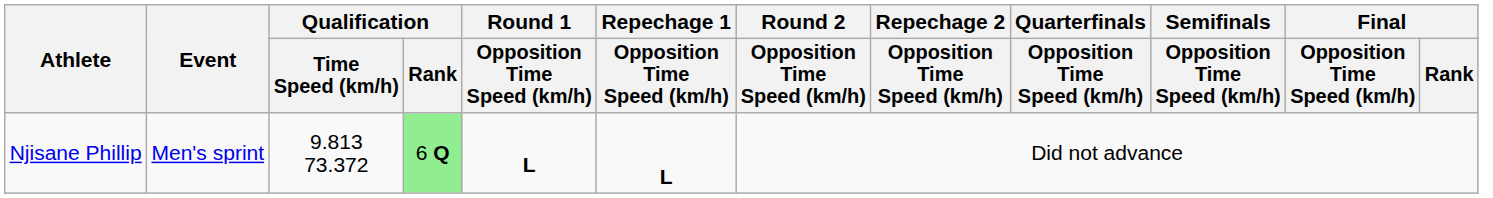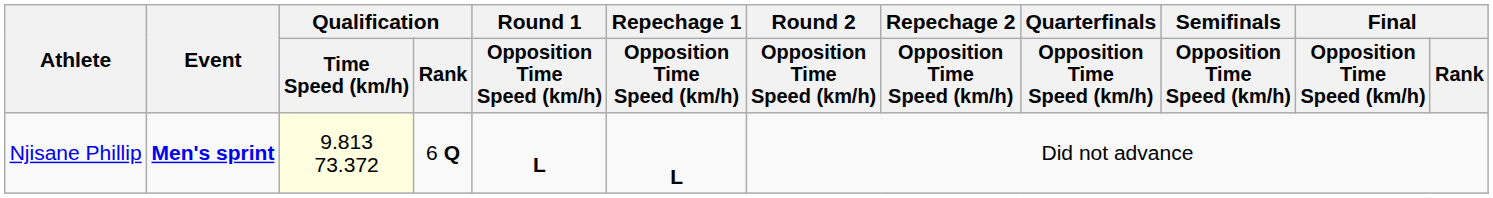(208, 153) normal -> (213, 153) bold
(336, 153) no background -> (347, 153) lightyellow background
(433, 153) lightgreen background -> (443, 153) no background
